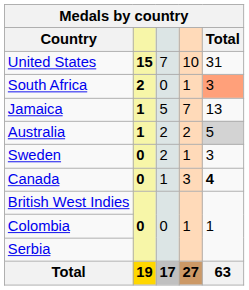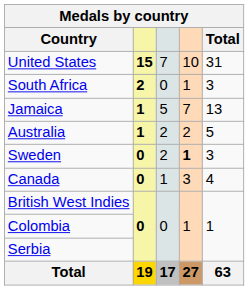(210, 86) lightsalmon background -> (210, 86) no background
(210, 132) lightgrey background -> (210, 132) no background
(187, 156) normal -> (187, 156) bold
(210, 179) bold -> (210, 179) normal
